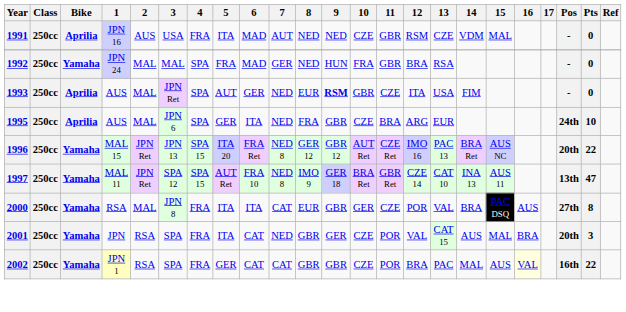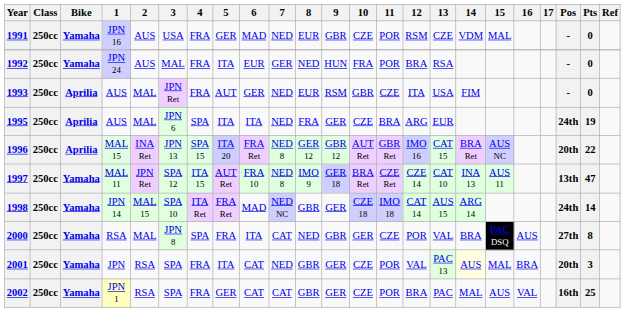(81, 35) Aprilia -> (81, 35) Yamaha
(226, 35) ITA -> (226, 35) GER
(282, 35) AUT -> (282, 35) NED
(309, 35) NED -> (309, 35) EUR
(336, 35) NED -> (336, 35) GBR
(390, 35) GBR -> (390, 35) POR
(145, 64) MAL -> (145, 64) AUS
(200, 64) SPA -> (200, 64) FRA
(226, 64) FRA -> (226, 64) ITA
(254, 64) MAD -> (254, 64) EUR
(390, 64) GBR -> (390, 64) POR
(200, 92) SPA -> (200, 92) FRA
(336, 92) bold -> (336, 92) normal
(226, 121) GER -> (226, 121) ITA
(336, 121) GBR -> (336, 121) GER
(591, 121) 10 -> (590, 121) 19
(81, 150) Yamaha -> (81, 150) Aprilia
(145, 150) JPN Ret -> (145, 150) INA Ret
(390, 150) CZE Ret -> (390, 150) GBR Ret
(444, 150) PAC 13 -> (443, 150) CAT 15
(200, 178) SPA 15 -> (200, 178) ITA 15
(390, 178) GBR Ret -> (390, 178) CZE Ret
+ row: (17, 207)
(200, 207) FRA -> (200, 235) SPA
(226, 207) ITA -> (226, 235) FRA
(309, 207) EUR -> (309, 235) NED
(444, 235) CAT 15 -> (443, 264) PAC 13
(471, 235) no background -> (471, 264) lightyellow background
(336, 264) GBR -> (336, 293) GER
(528, 264) lightyellow background -> (527, 293) no background
(591, 264) 22 -> (590, 293) 25
